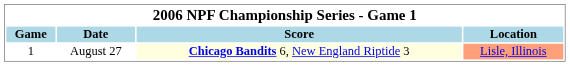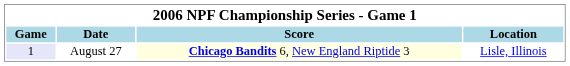(31, 51) no background -> (31, 51) lavender background
(513, 51) lightsalmon background -> (513, 51) no background
